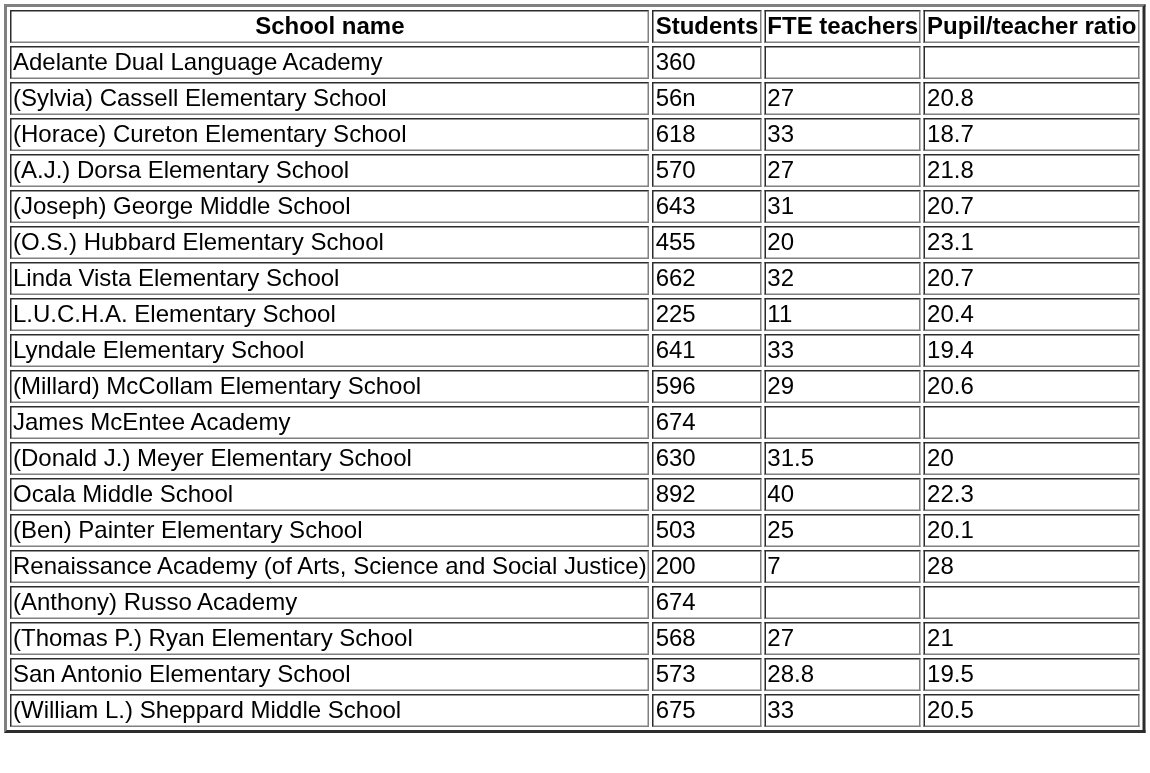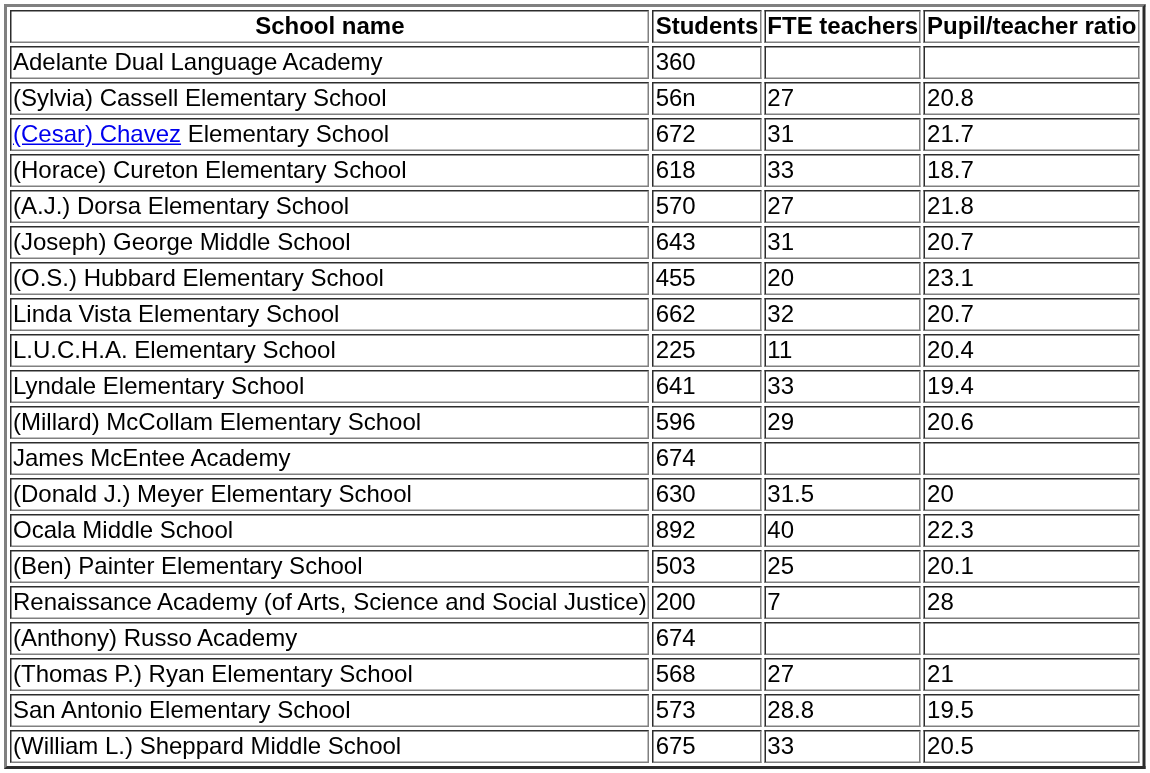+ row: (201, 134)
